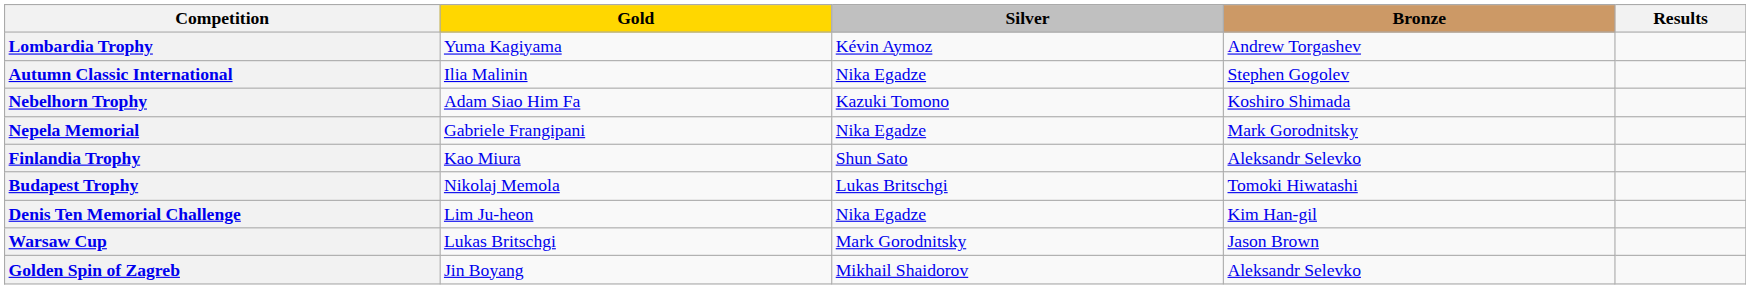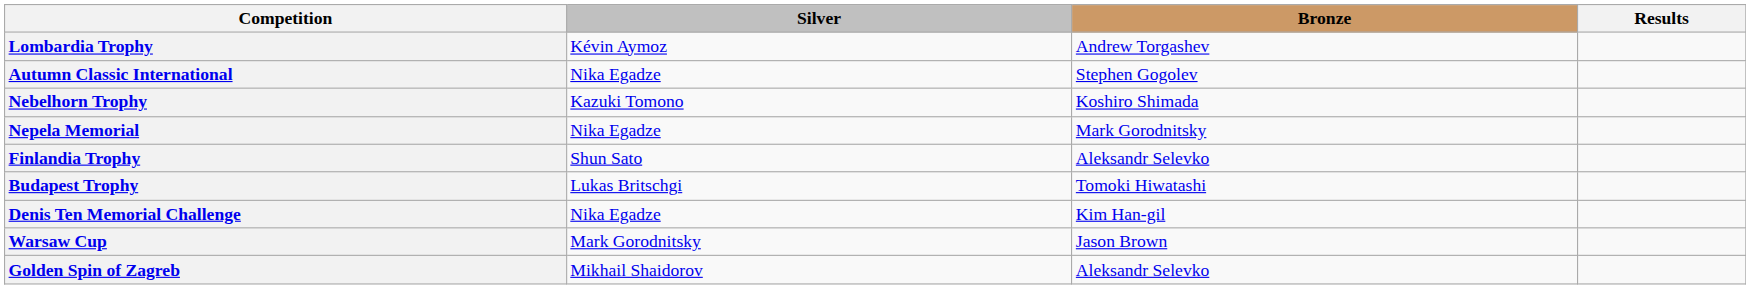- column: (636, 18)
